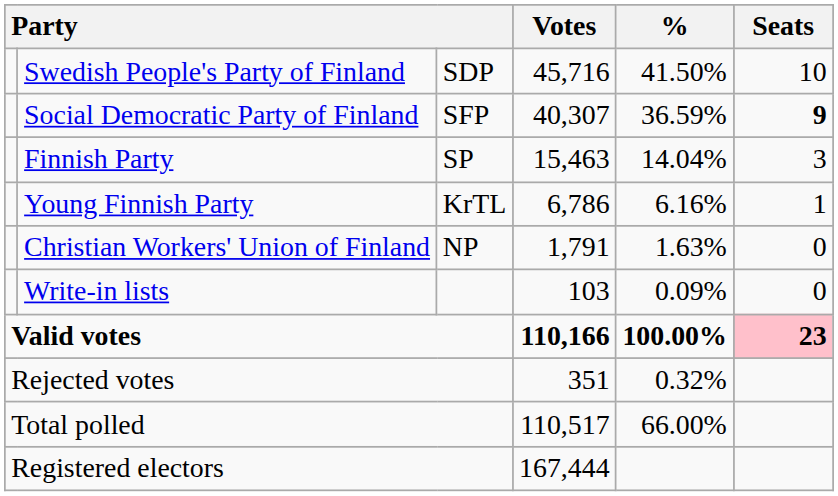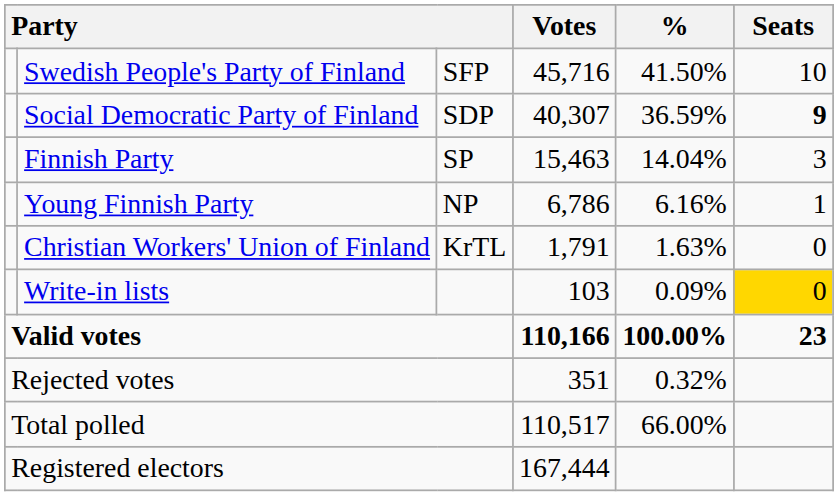(468, 70) SDP -> (466, 70) SFP
(466, 114) SFP -> (468, 114) SDP
(475, 203) KrTL -> (461, 203) NP
(461, 247) NP -> (475, 247) KrTL
(820, 291) no background -> (820, 291) gold background
(813, 335) pink background -> (813, 335) no background
